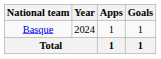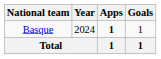(111, 29) normal -> (111, 29) bold
